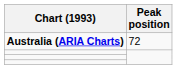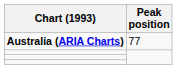(134, 41) 72 -> (134, 41) 77
